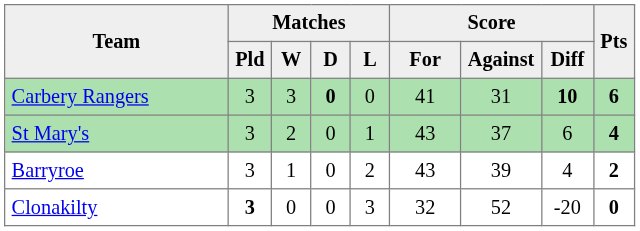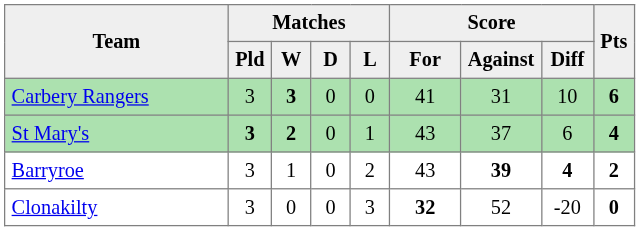(291, 96) normal -> (291, 96) bold
(331, 96) bold -> (331, 96) normal
(567, 96) bold -> (567, 96) normal
(250, 133) normal -> (250, 133) bold
(291, 133) normal -> (291, 133) bold
(501, 170) normal -> (501, 170) bold
(567, 170) normal -> (567, 170) bold
(250, 207) bold -> (250, 207) normal
(425, 207) normal -> (425, 207) bold
